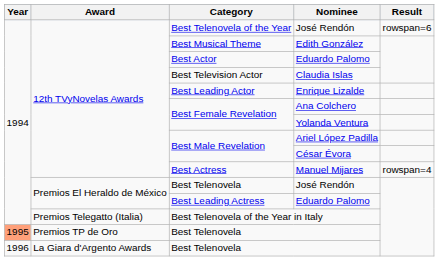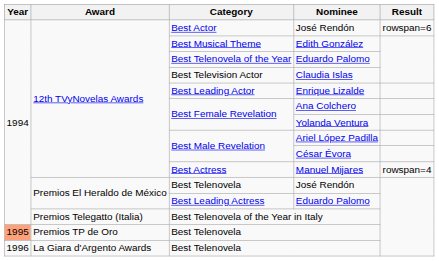(231, 28) Best Telenovela of the Year -> (194, 28) Best Actor
(194, 59) Best Actor -> (231, 59) Best Telenovela of the Year
